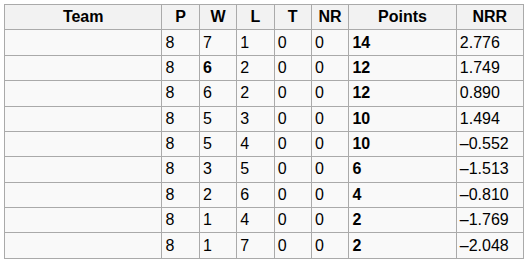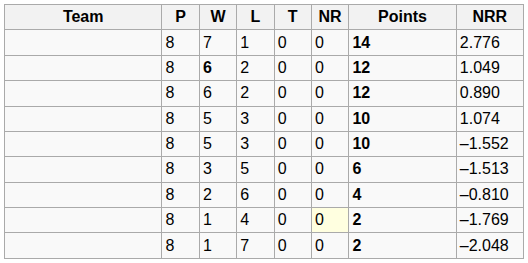(480, 67) 1.749 -> (480, 67) 1.049
(480, 118) 1.494 -> (480, 118) 1.074
(245, 144) 4 -> (245, 144) 3
(484, 144) –0.552 -> (484, 144) –1.552
(320, 220) no background -> (320, 220) lightyellow background
